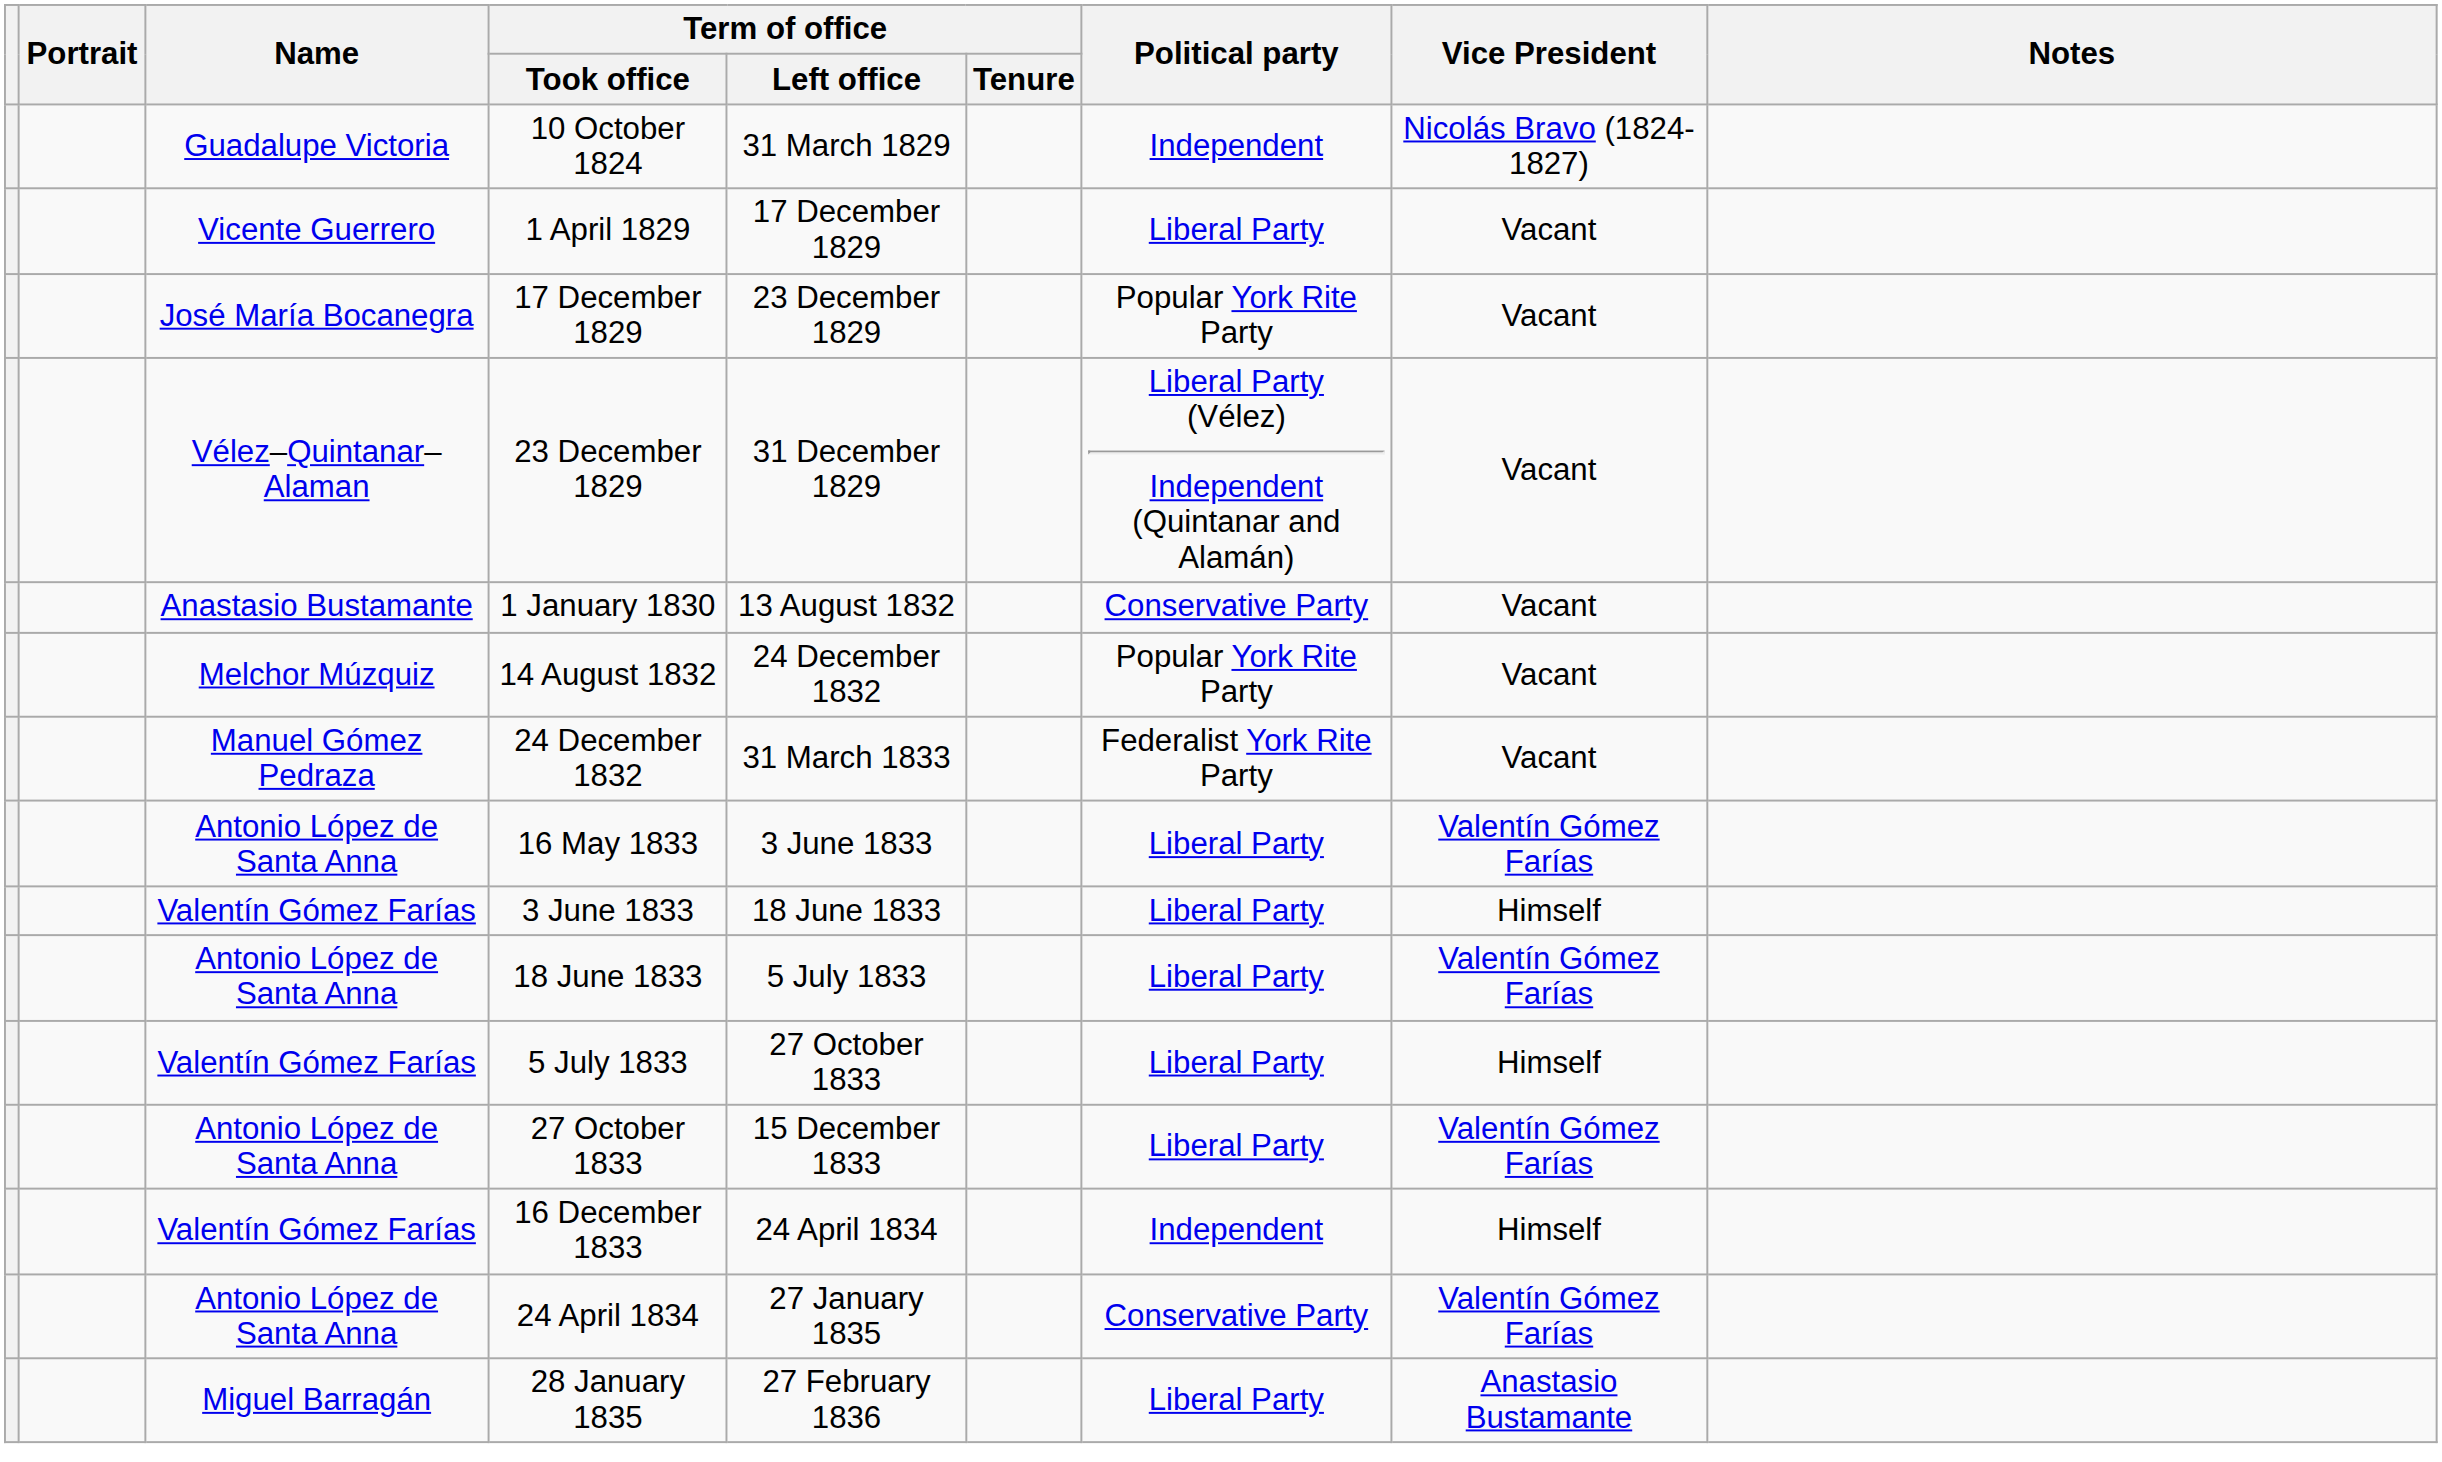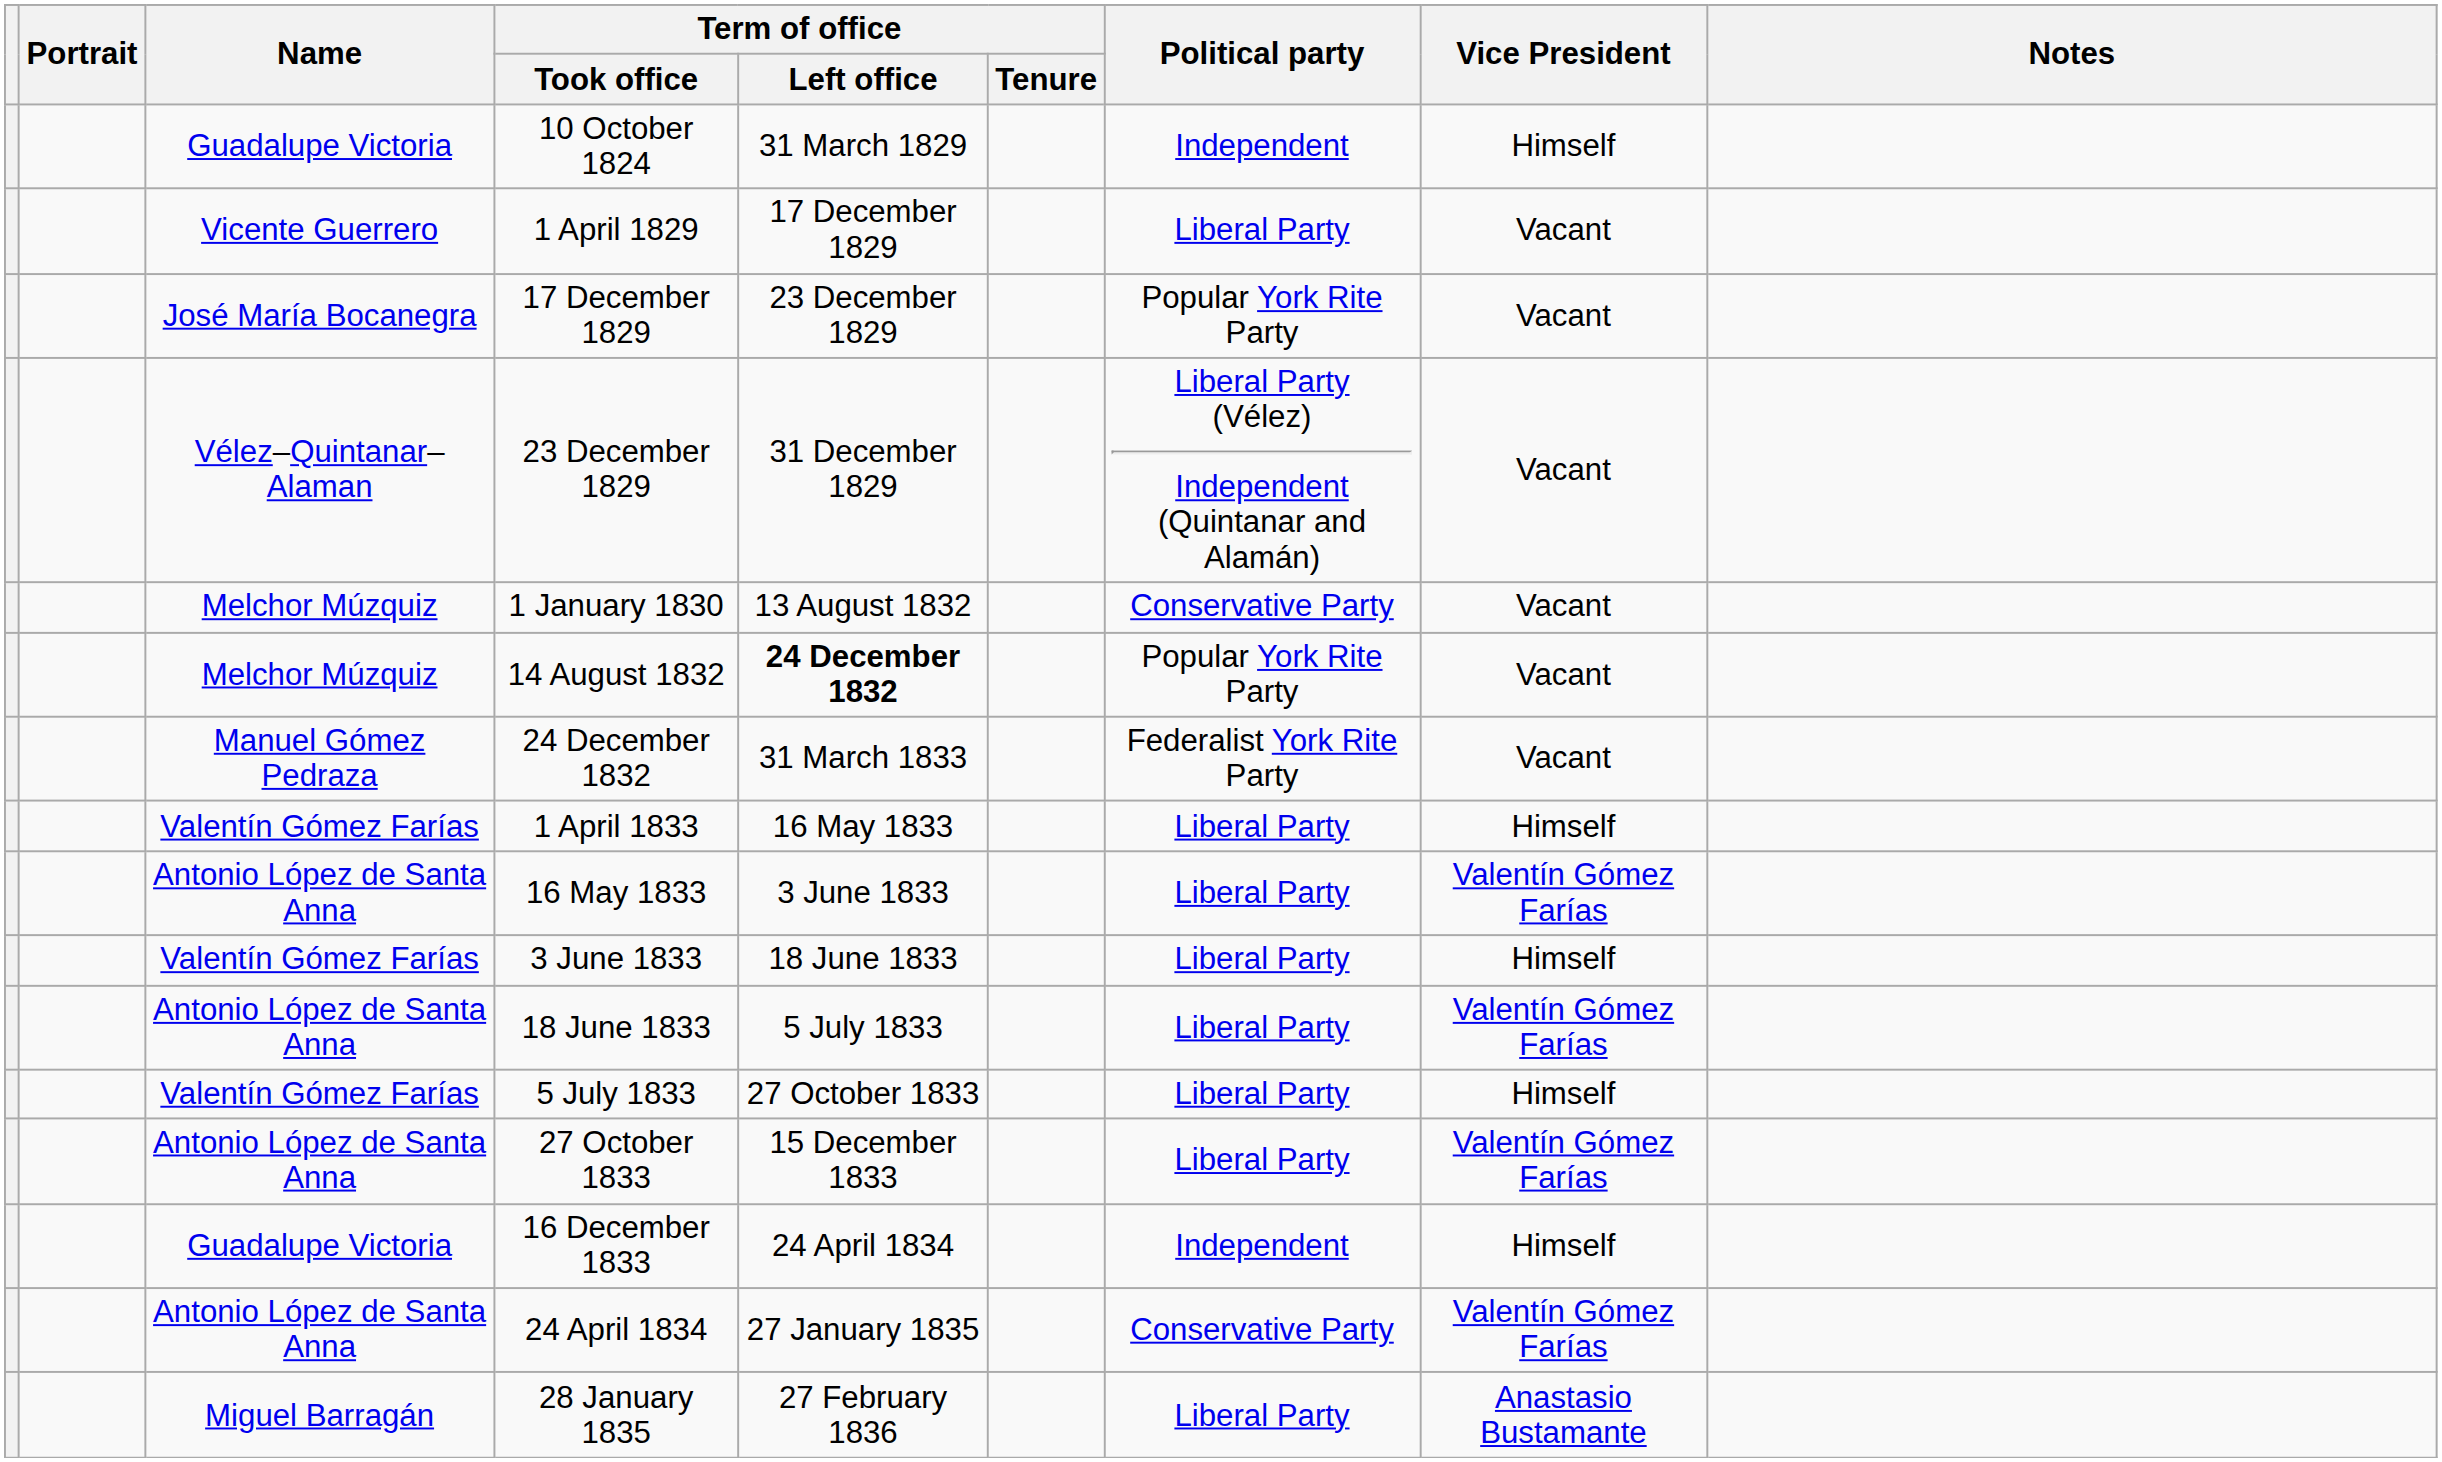(1549, 145) Nicolás Bravo (1824-1827) -> (1563, 145) Himself
(317, 606) Anastasio Bustamante -> (320, 606) Melchor Múzquiz
(847, 673) normal -> (863, 673) bold
+ row: (616, 825)
(317, 1230) Valentín Gómez Farías -> (320, 1245) Guadalupe Victoria
